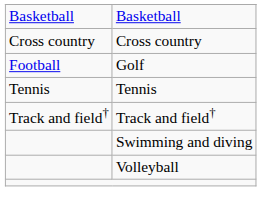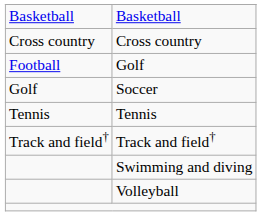+ row: (137, 89)
